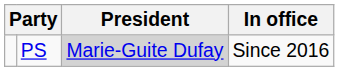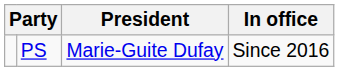(145, 50) lightgrey background -> (145, 50) no background
